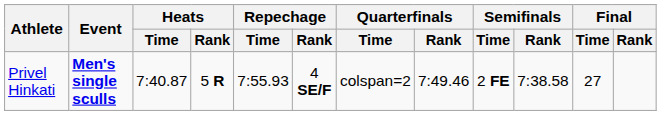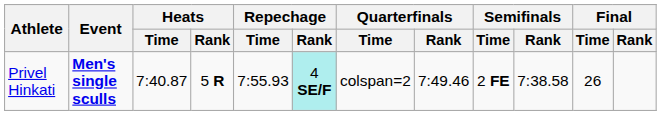(314, 82) no background -> (314, 82) paleturquoise background
(593, 82) 27 -> (593, 82) 26
